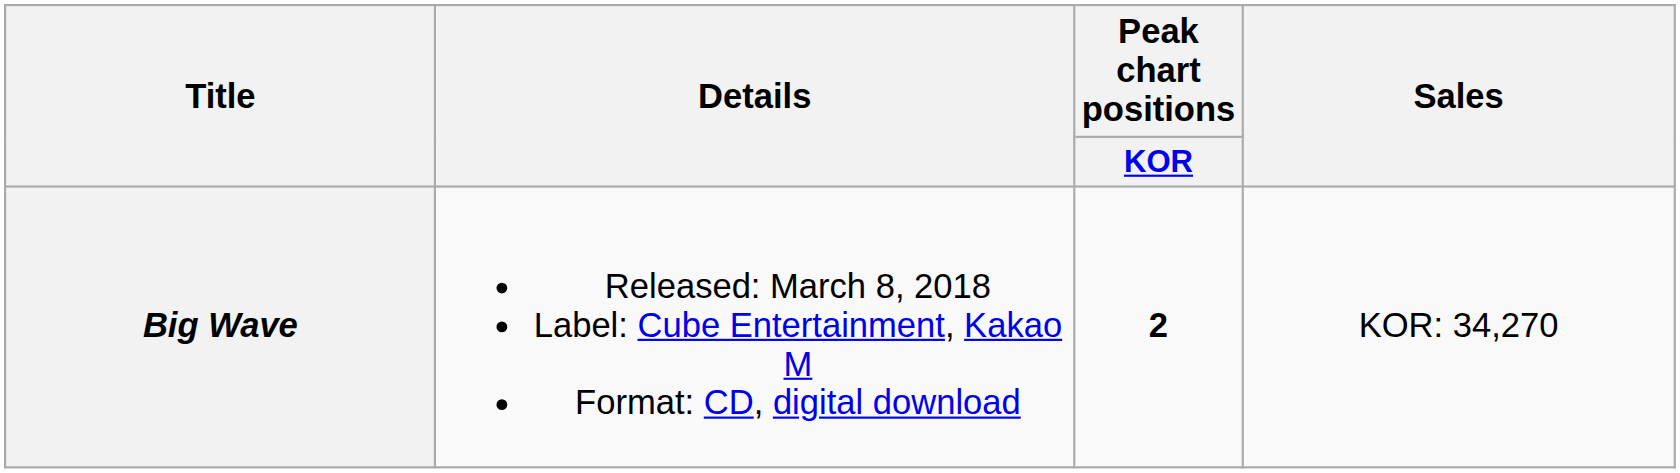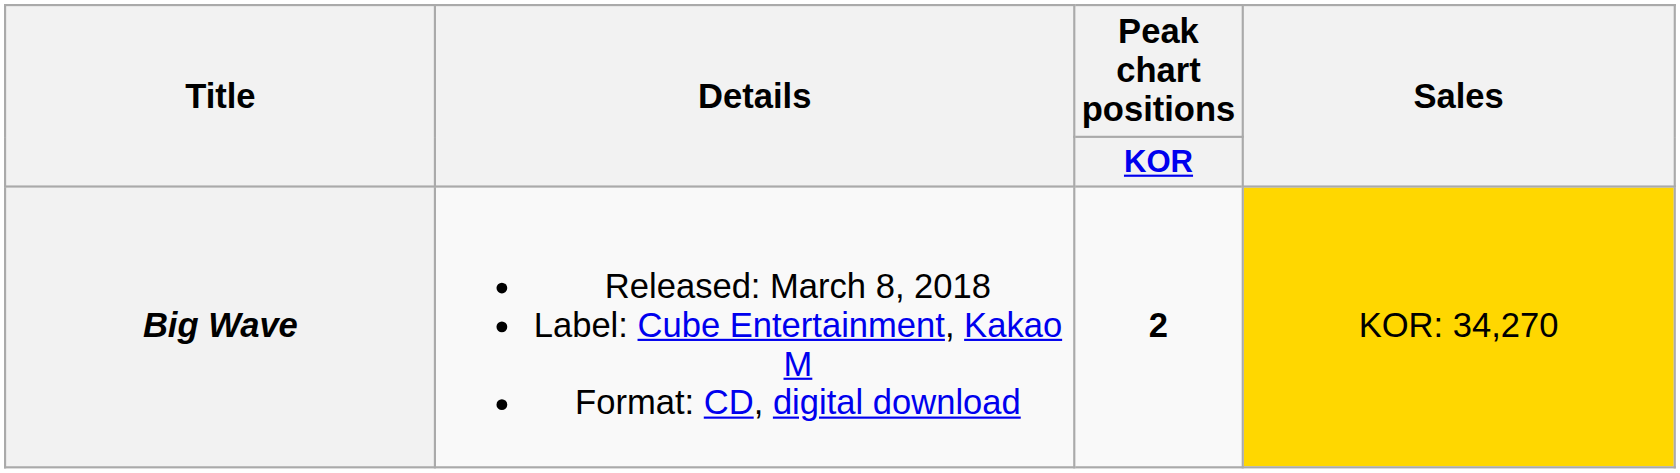(1459, 325) no background -> (1459, 325) gold background
